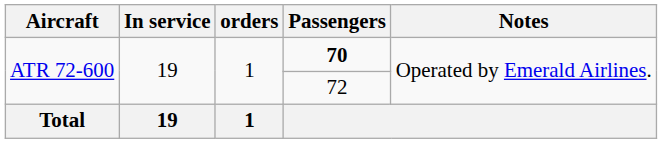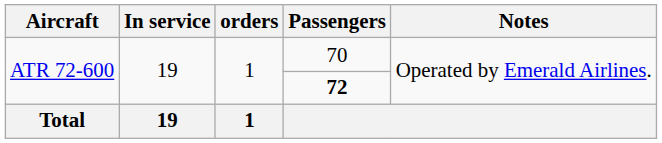(337, 54) bold -> (337, 54) normal
(337, 87) normal -> (337, 87) bold
